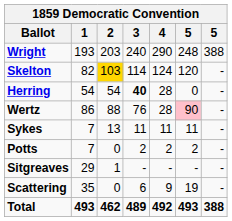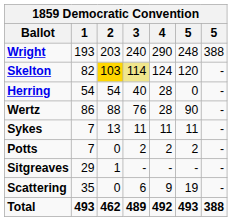(137, 71) no background -> (137, 71) khaki background
(140, 91) bold -> (140, 91) normal
(191, 110) pink background -> (191, 110) no background
